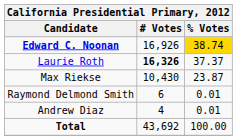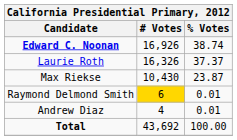(208, 45) gold background -> (208, 45) no background
(161, 61) bold -> (161, 61) normal
(161, 94) no background -> (161, 94) gold background
